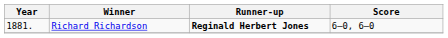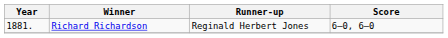(250, 26) bold -> (250, 26) normal
